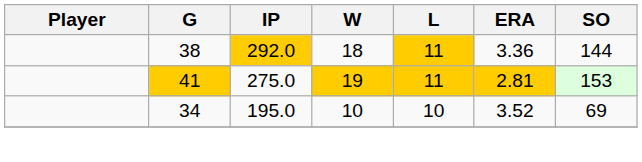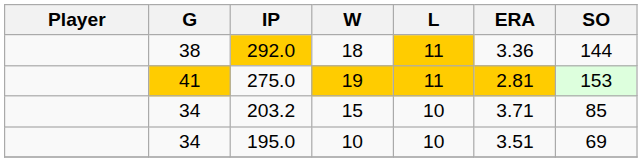+ row: (271, 111)
(515, 111) 3.52 -> (515, 141) 3.51
